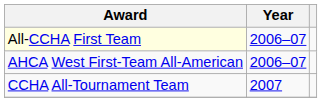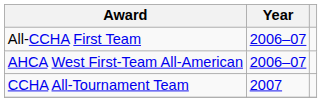(74, 39) lightyellow background -> (74, 39) no background
